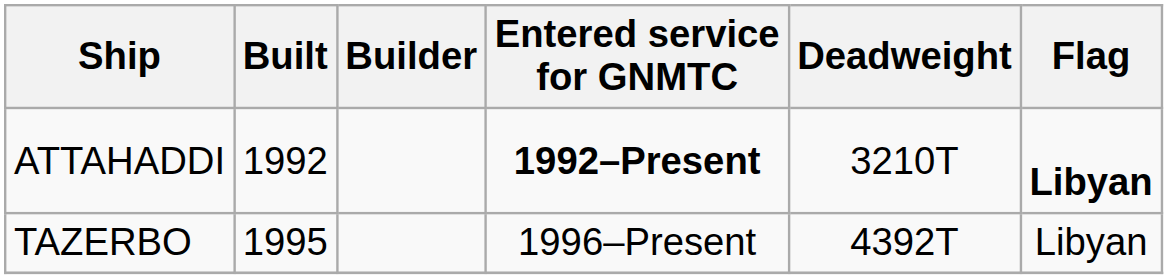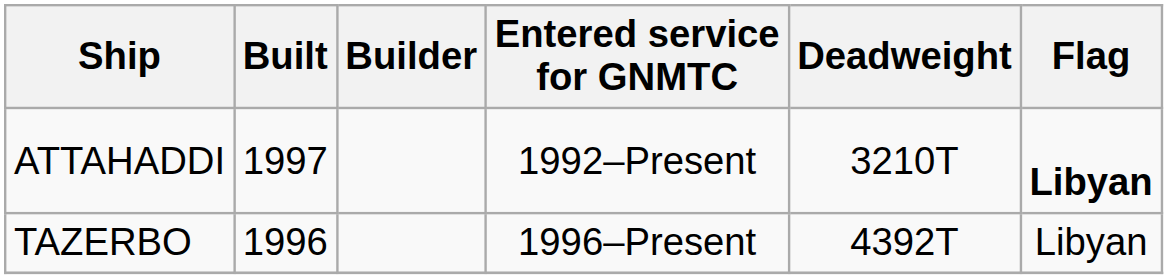(285, 159) 1992 -> (285, 159) 1997
(637, 159) bold -> (637, 159) normal
(285, 242) 1995 -> (285, 242) 1996
